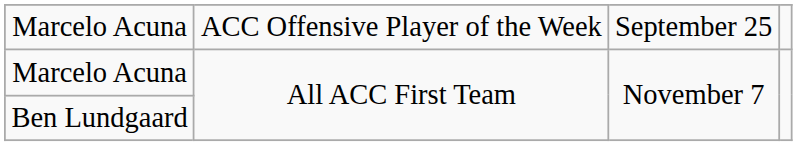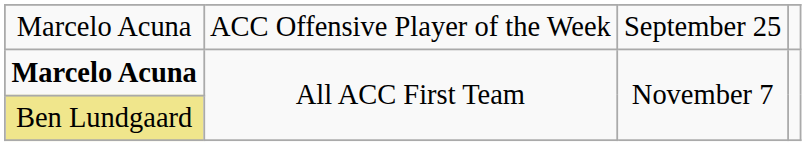(100, 72) normal -> (104, 72) bold
(100, 117) no background -> (104, 117) khaki background
